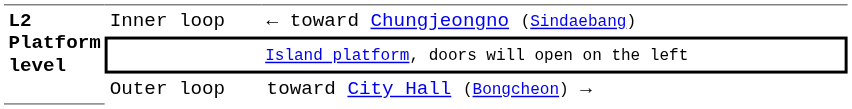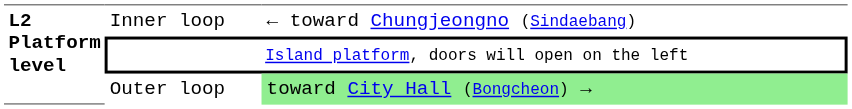(429, 89) no background -> (429, 89) lightgreen background
